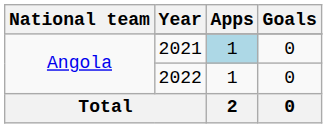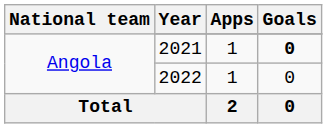(232, 49) lightblue background -> (232, 49) no background
(290, 49) normal -> (290, 49) bold
